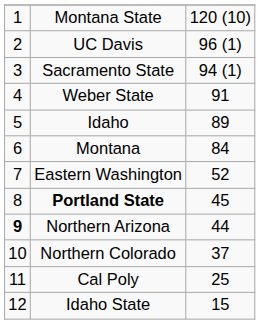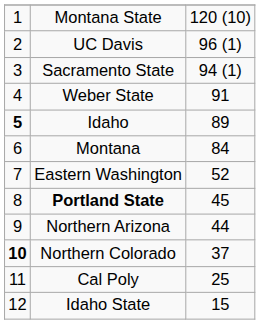(17, 122) normal -> (17, 122) bold
(17, 227) bold -> (17, 227) normal
(17, 253) normal -> (17, 253) bold
